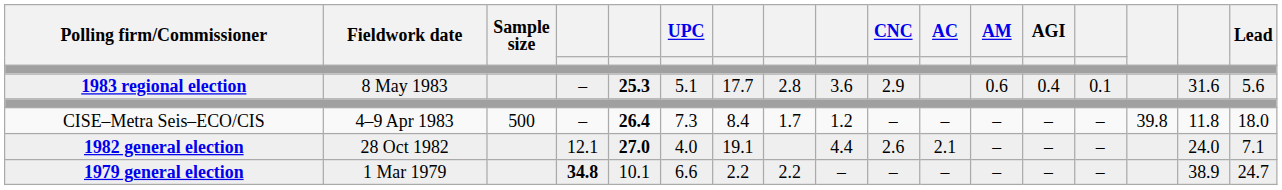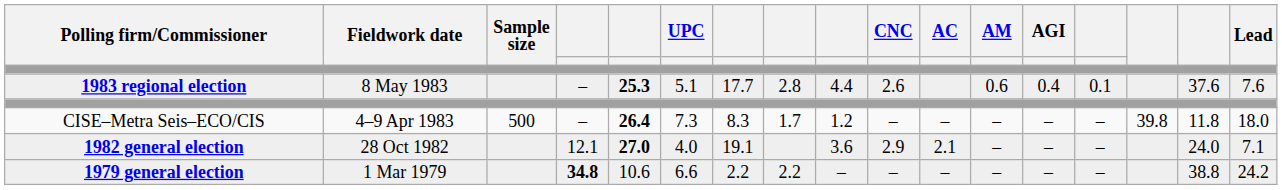(841, 87) 3.6 -> (841, 87) 4.4
(893, 87) 2.9 -> (893, 87) 2.6
(1204, 87) 31.6 -> (1204, 87) 37.6
(1253, 87) 5.6 -> (1253, 87) 7.6
(738, 121) 8.4 -> (738, 121) 8.3
(841, 147) 4.4 -> (841, 147) 3.6
(893, 147) 2.6 -> (893, 147) 2.9
(634, 172) 10.1 -> (634, 172) 10.6
(1204, 172) 38.9 -> (1204, 172) 38.8
(1253, 172) 24.7 -> (1253, 172) 24.2
